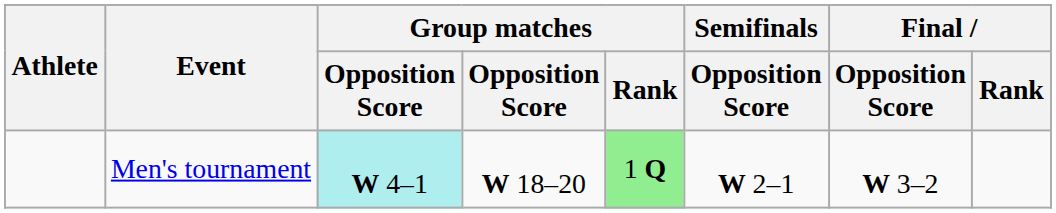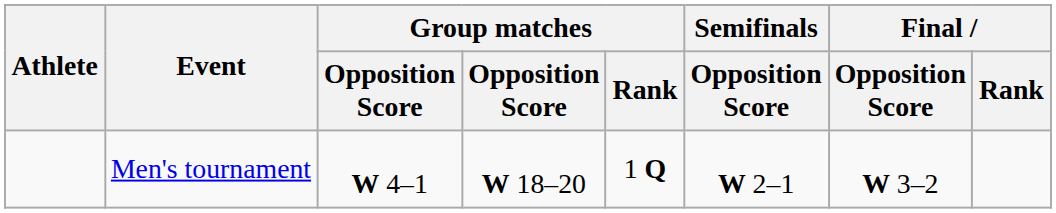(390, 185) paleturquoise background -> (390, 185) no background
(645, 168) lightgreen background -> (645, 168) no background
